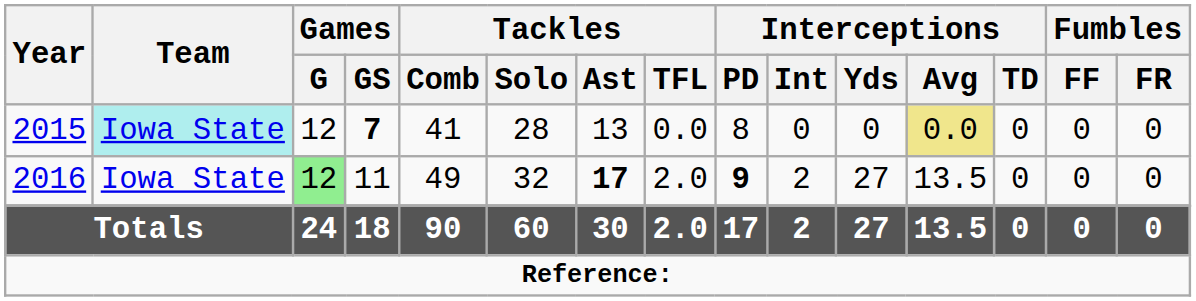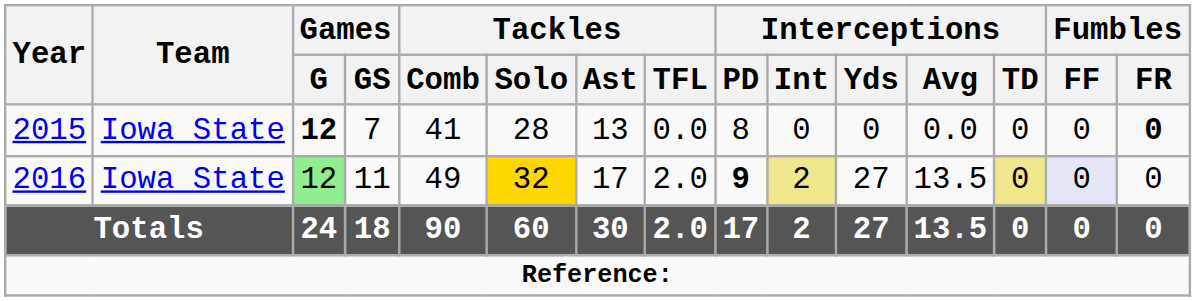(193, 130) paleturquoise background -> (193, 130) no background
(319, 130) normal -> (319, 130) bold
(372, 130) bold -> (372, 130) normal
(950, 130) khaki background -> (950, 130) no background
(1154, 130) normal -> (1154, 130) bold
(531, 180) no background -> (531, 180) gold background
(610, 180) bold -> (610, 180) normal
(801, 180) no background -> (801, 180) khaki background
(1020, 180) no background -> (1020, 180) khaki background
(1082, 180) no background -> (1082, 180) lavender background
